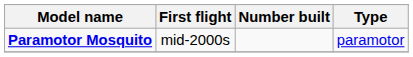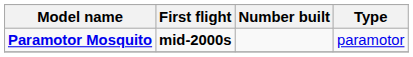(195, 40) normal -> (195, 40) bold
